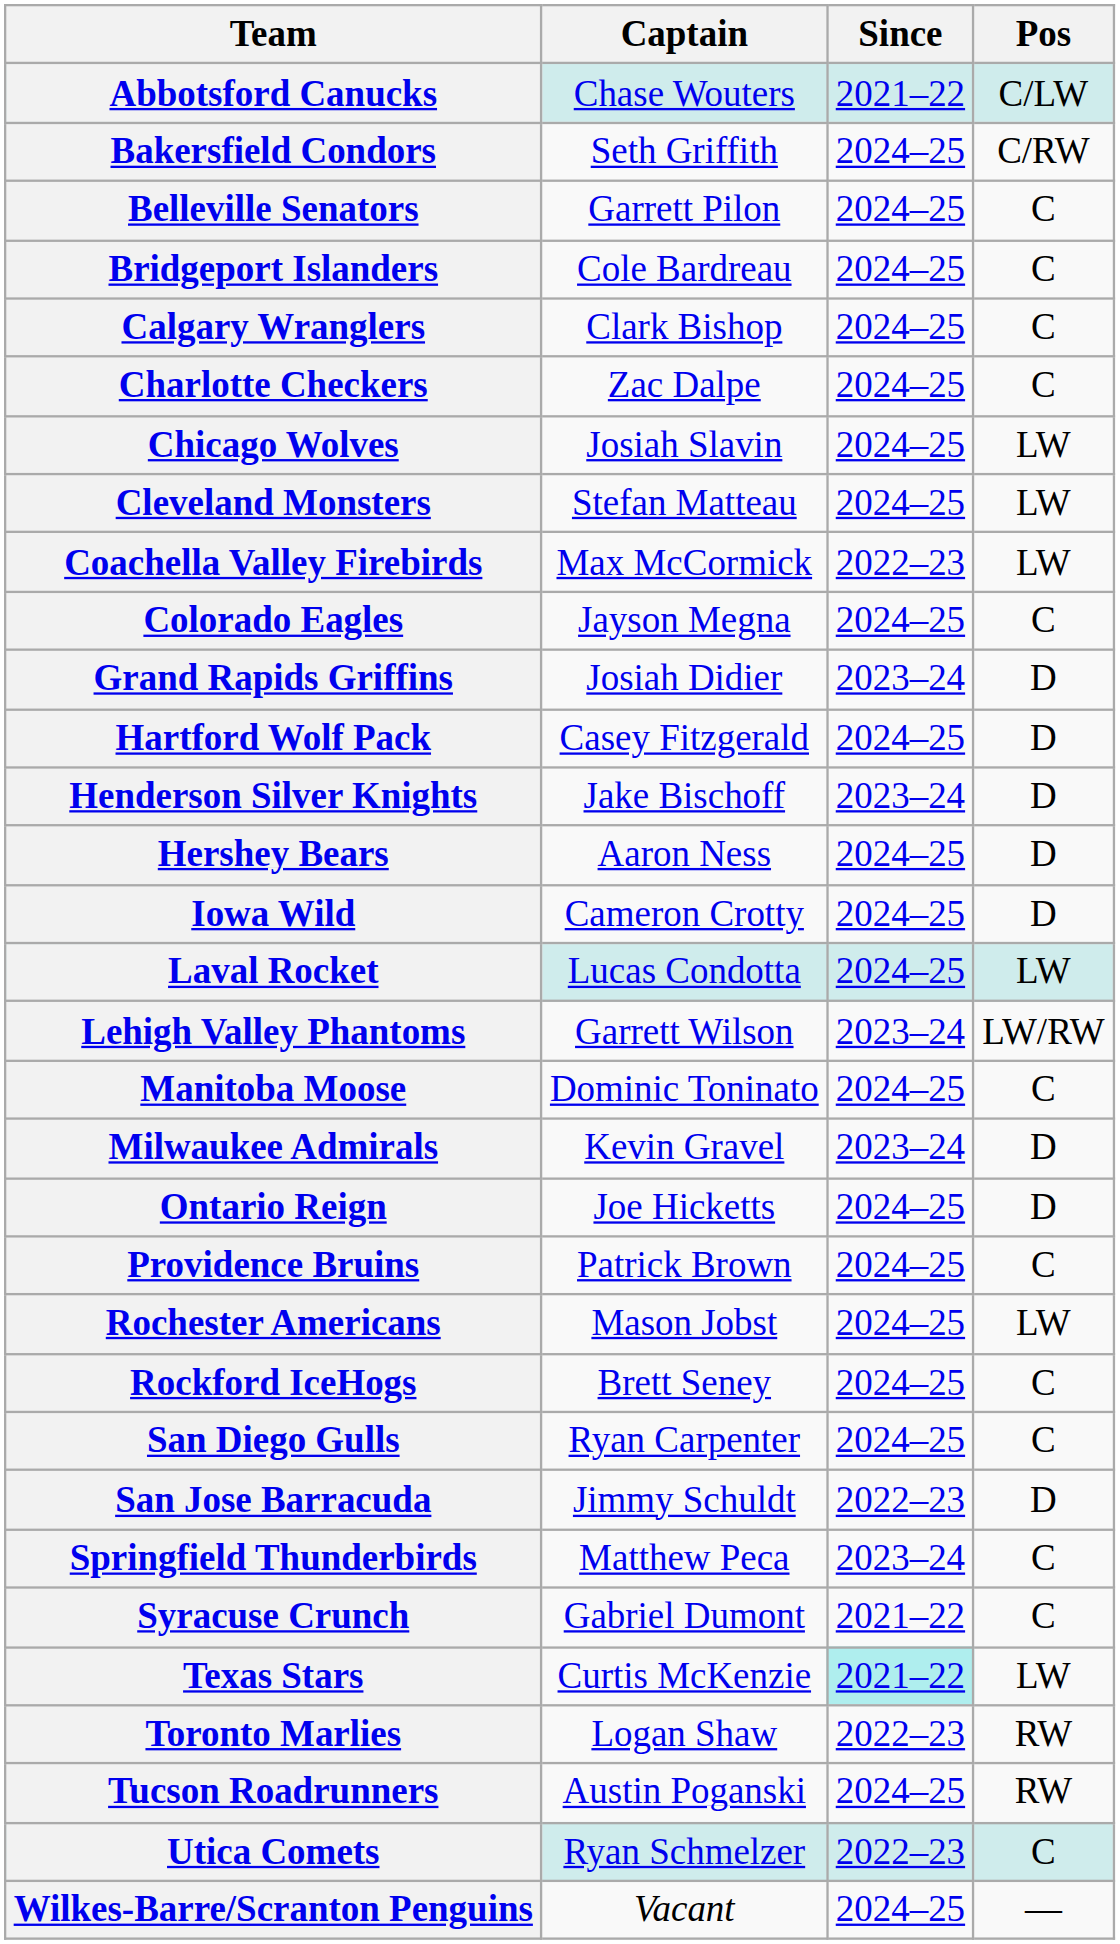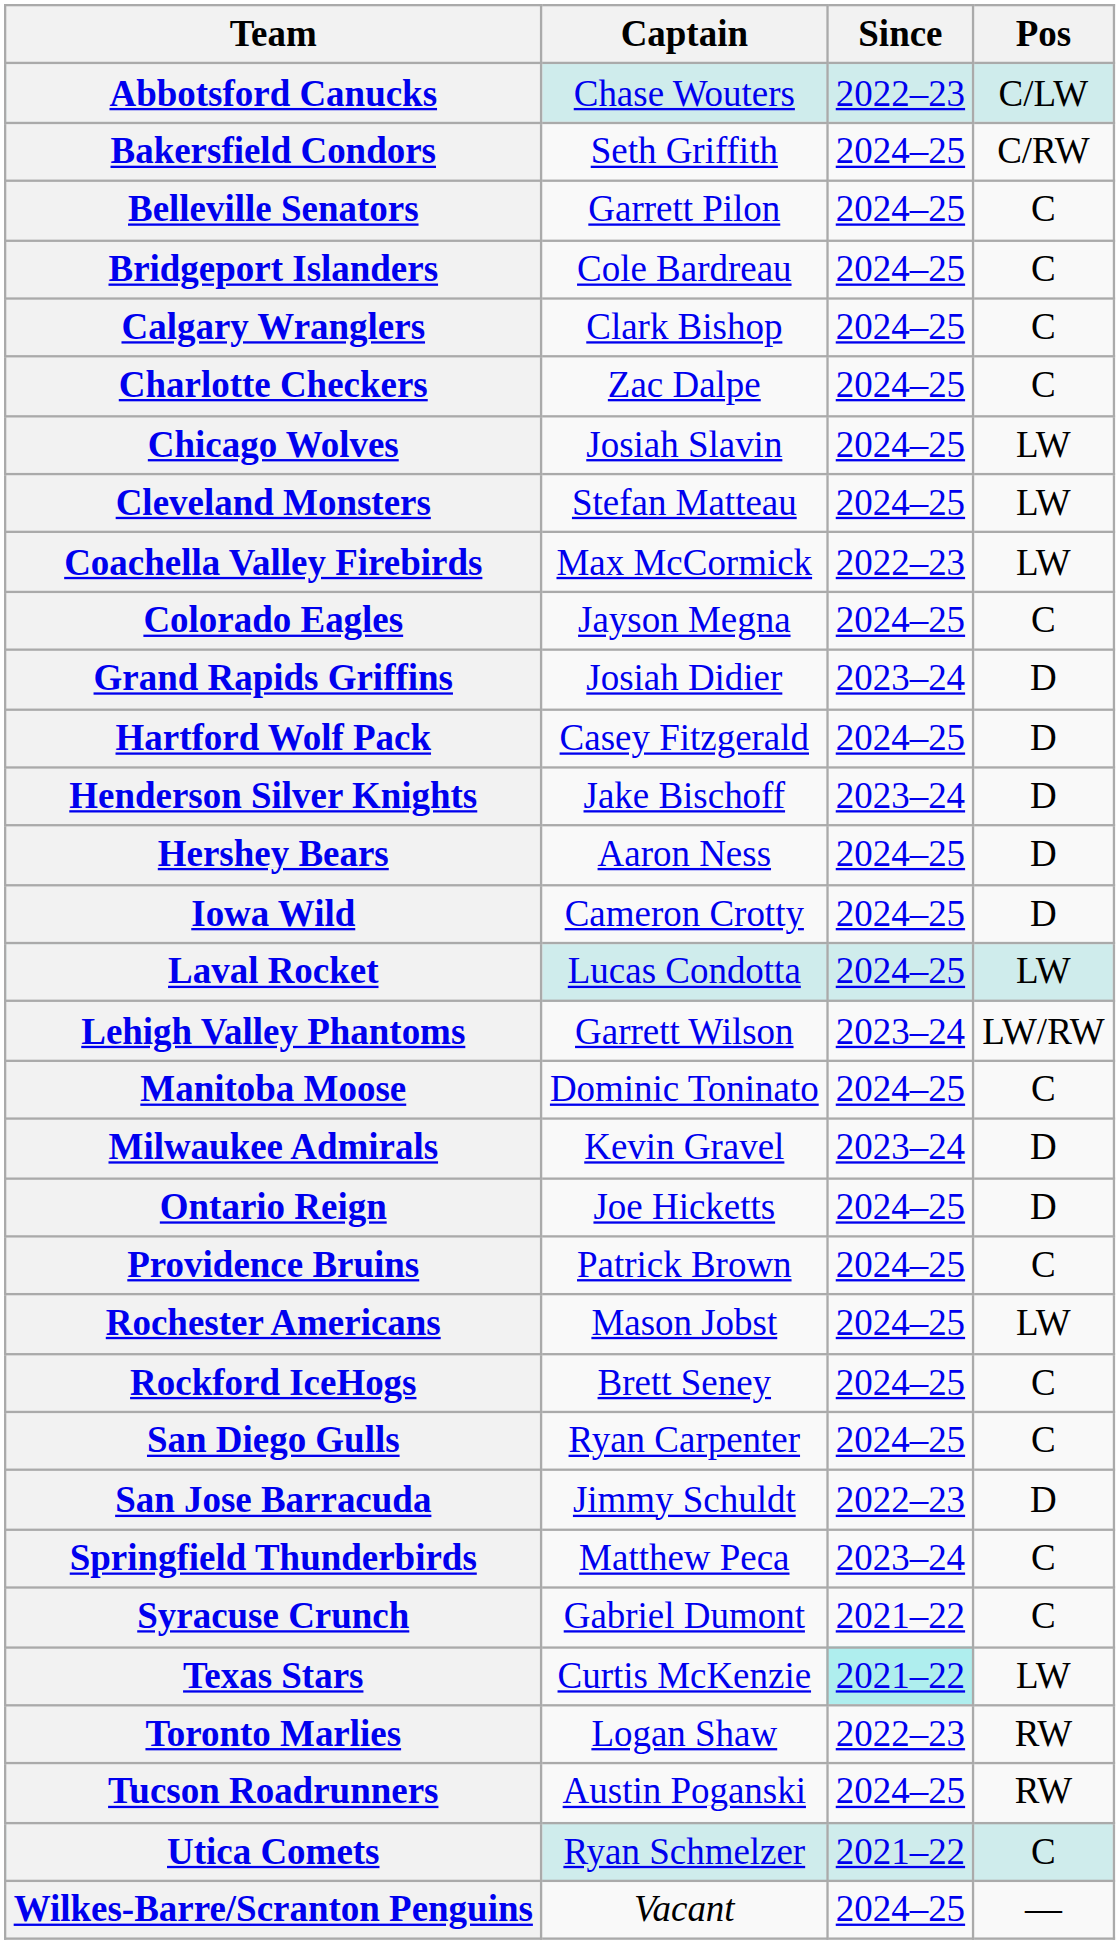(900, 92) 2021–22 -> (900, 92) 2022–23
(900, 1850) 2022–23 -> (900, 1850) 2021–22
